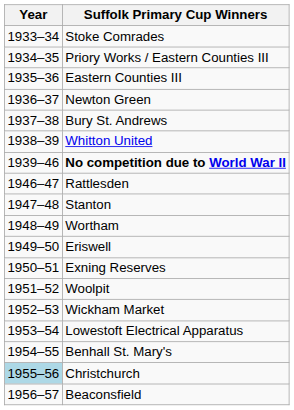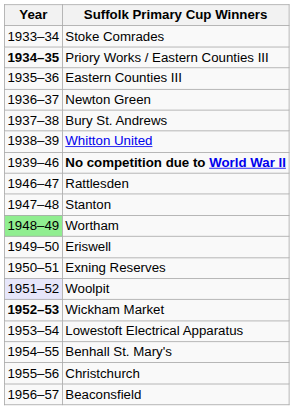(33, 57) normal -> (33, 57) bold
(33, 225) no background -> (33, 225) lightgreen background
(33, 289) no background -> (33, 289) lavender background
(33, 310) normal -> (33, 310) bold
(33, 373) lightblue background -> (33, 373) no background
